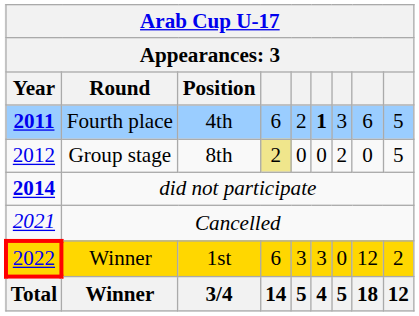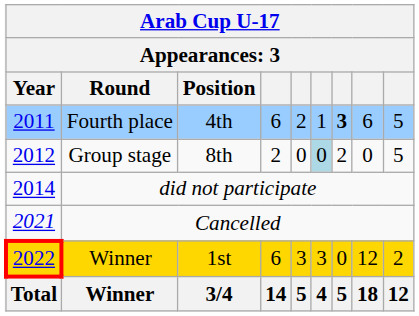(34, 121) bold -> (34, 121) normal
(322, 121) bold -> (322, 121) normal
(342, 121) normal -> (342, 121) bold
(276, 155) khaki background -> (276, 155) no background
(322, 155) no background -> (322, 155) lightblue background
(34, 188) bold -> (34, 188) normal
